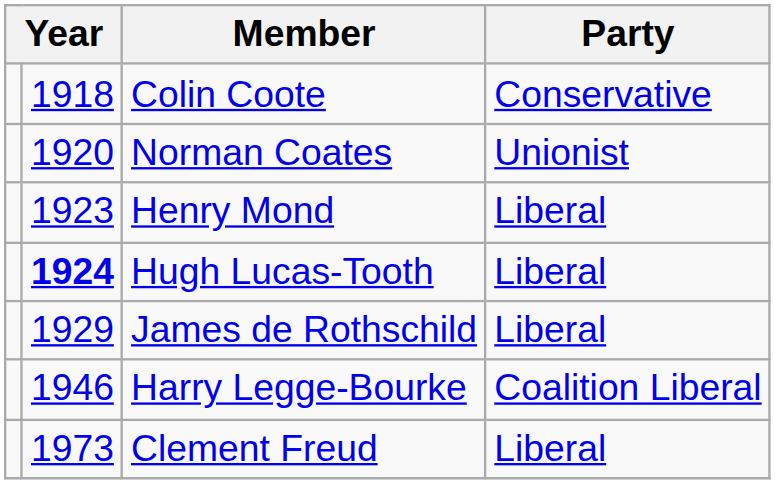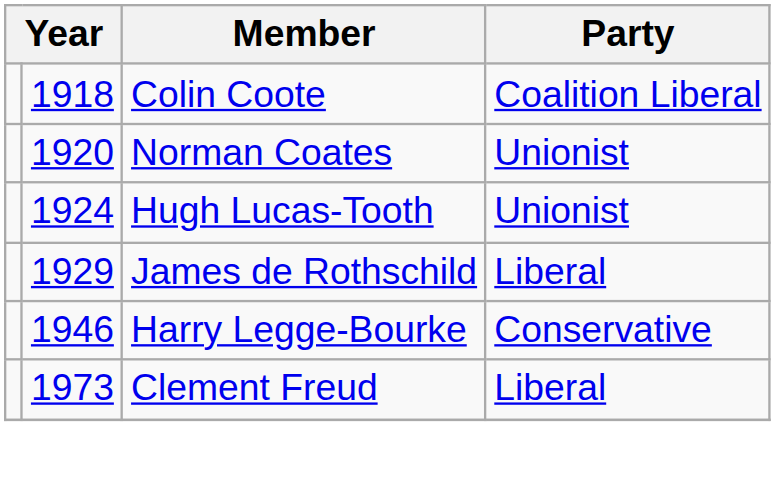(603, 93) Conservative -> (628, 93) Coalition Liberal
- row: (233, 211)
(72, 270) bold -> (72, 211) normal
(550, 270) Liberal -> (562, 211) Unionist
(628, 388) Coalition Liberal -> (603, 329) Conservative
